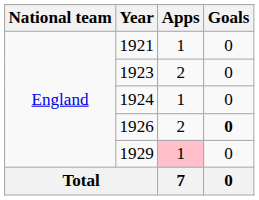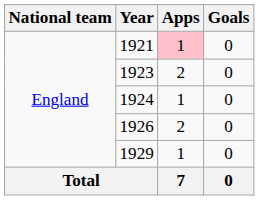(181, 45) no background -> (181, 45) pink background
(229, 126) bold -> (229, 126) normal
(181, 153) pink background -> (181, 153) no background
